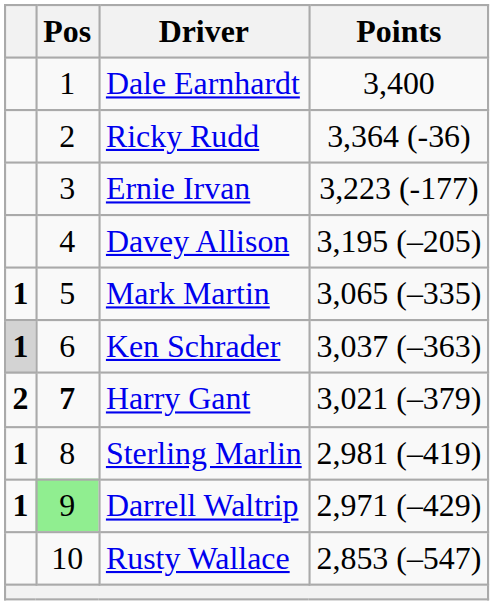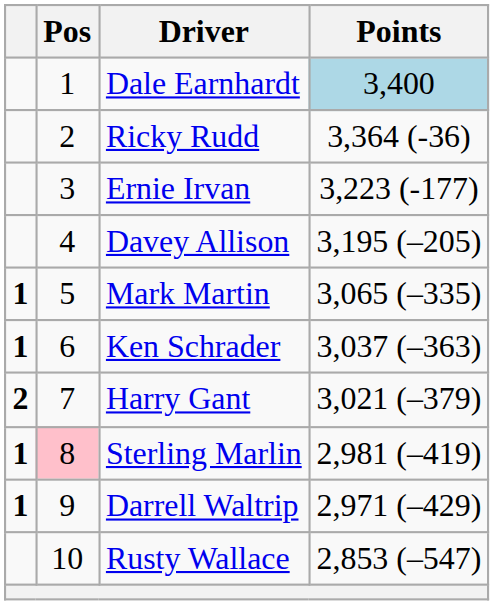(399, 83) no background -> (399, 83) lightblue background
(20, 346) lightgrey background -> (20, 346) no background
(67, 399) bold -> (67, 399) normal
(67, 452) no background -> (67, 452) pink background
(67, 504) lightgreen background -> (67, 504) no background
